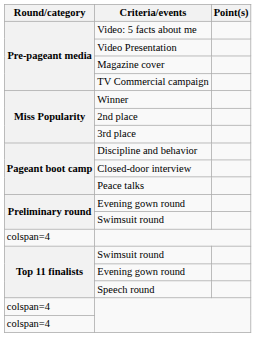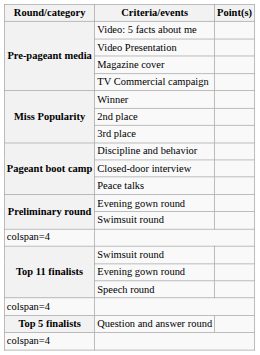+ row: (50, 323)
